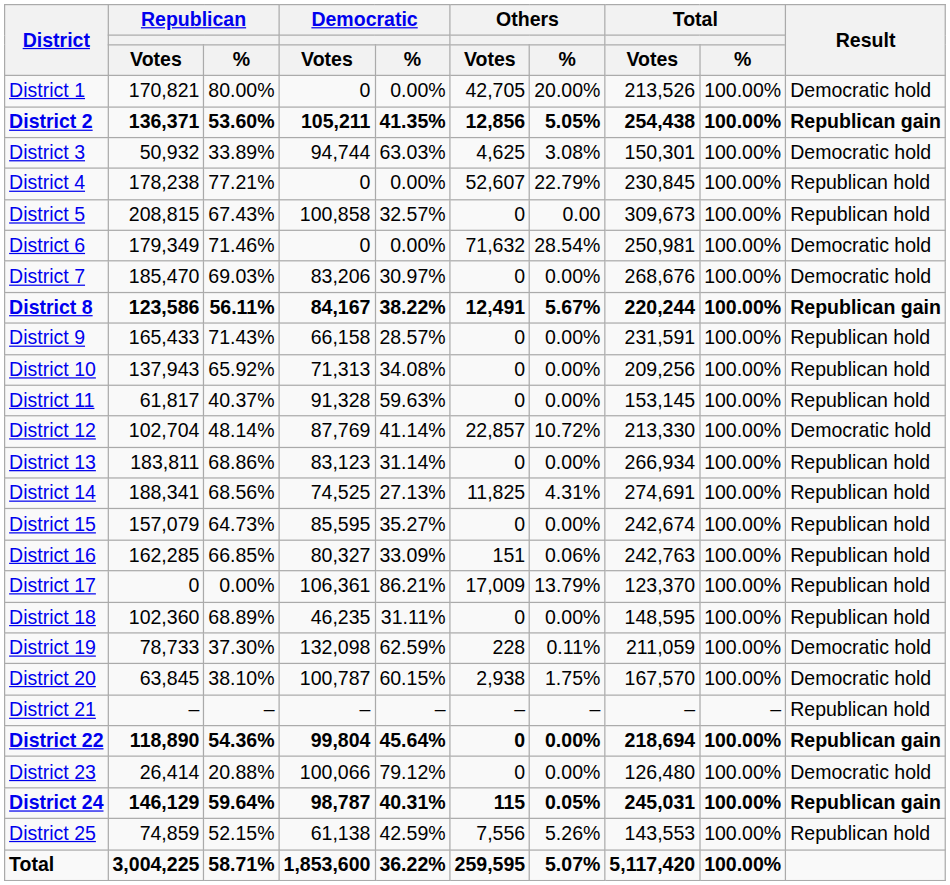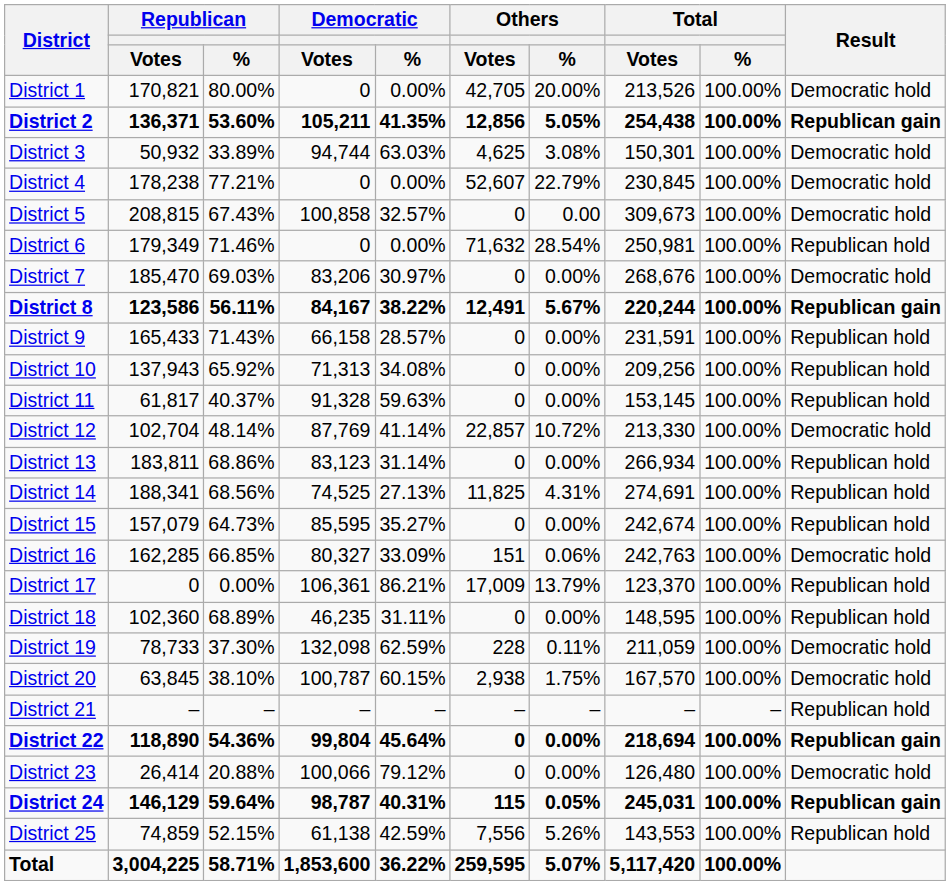(860, 183) Republican hold -> (861, 183) Democratic hold
(860, 214) Republican hold -> (861, 214) Democratic hold
(861, 245) Democratic hold -> (860, 245) Republican hold
(860, 555) Republican hold -> (861, 555) Democratic hold
